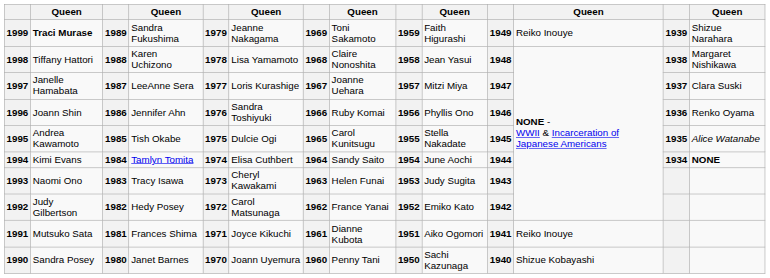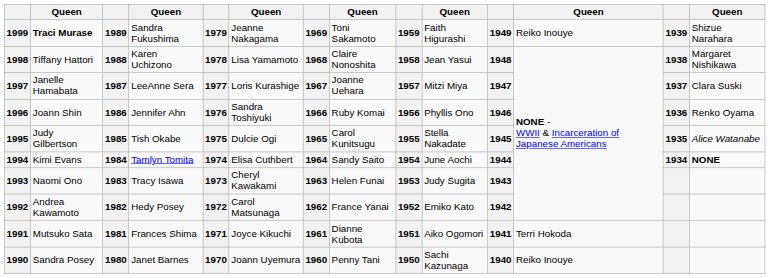(56, 139) Andrea Kawamoto -> (55, 139) Judy Gilbertson
(55, 207) Judy Gilbertson -> (56, 207) Andrea Kawamoto
(544, 233) Reiko Inouye -> (544, 233) Terri Hokoda
(555, 260) Shizue Kobayashi -> (544, 260) Reiko Inouye
